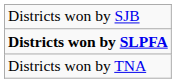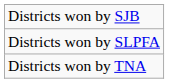(88, 41) bold -> (84, 41) normal
